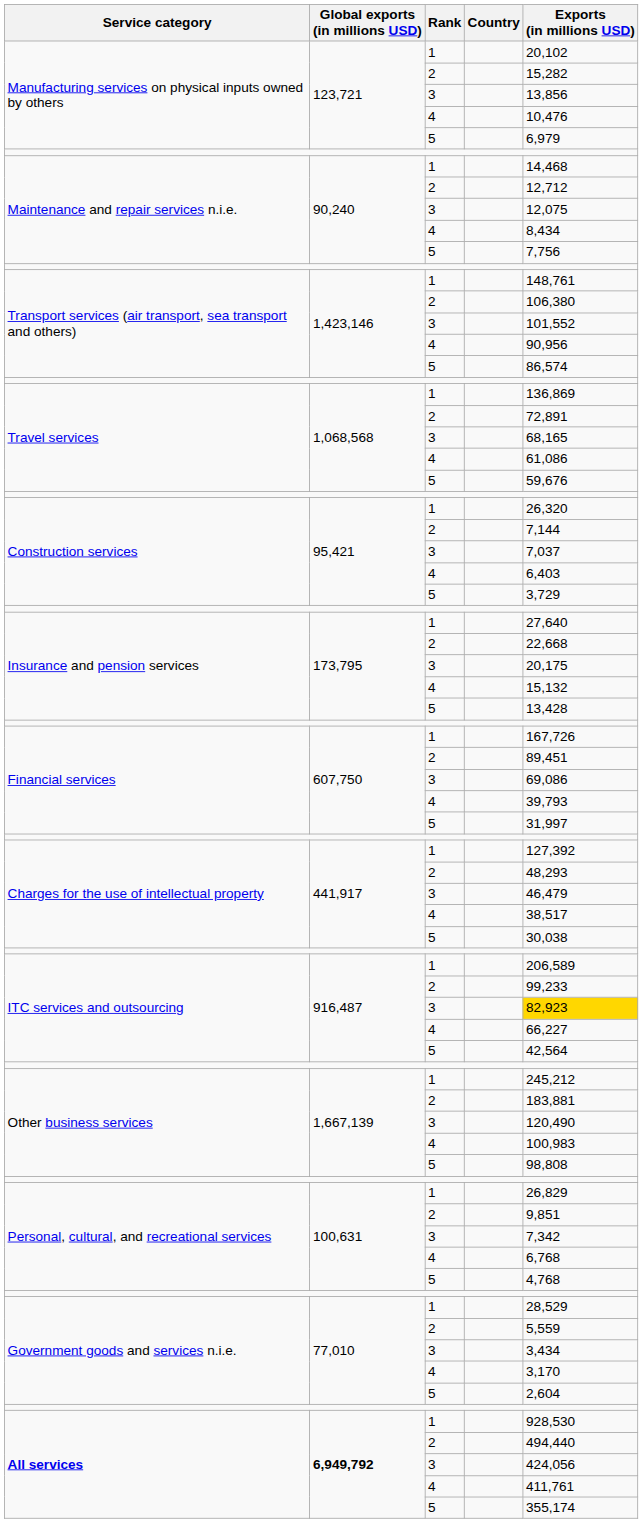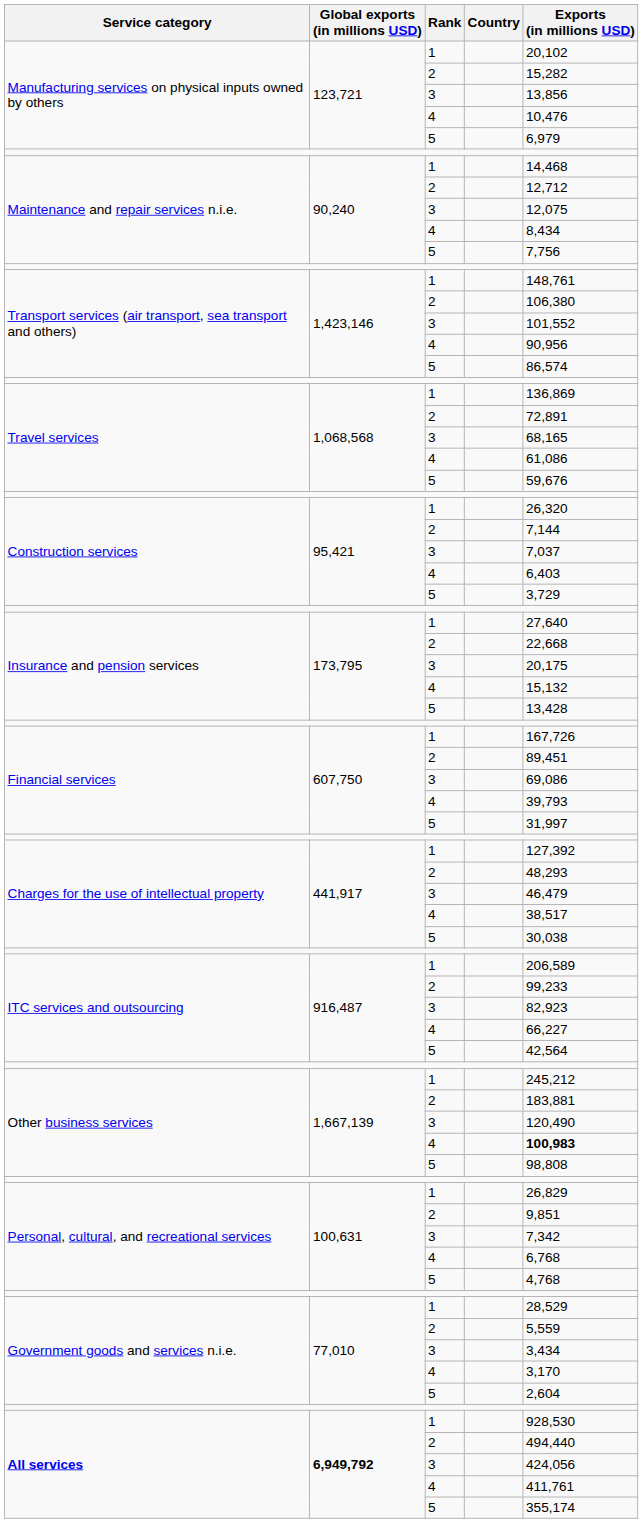(547, 1008) gold background -> (547, 1008) no background
(551, 1143) normal -> (551, 1143) bold
